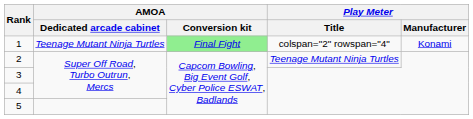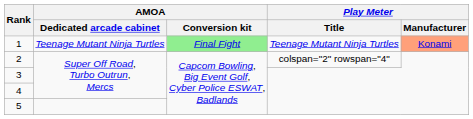(334, 43) colspan="2" rowspan="4" -> (334, 43) Teenage Mutant Ninja Turtles
(435, 43) no background -> (435, 43) lightsalmon background
(334, 59) Teenage Mutant Ninja Turtles -> (334, 59) colspan="2" rowspan="4"
